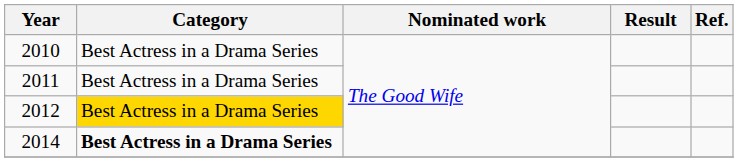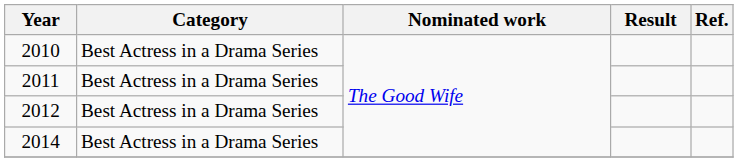(200, 111) gold background -> (200, 111) no background
(206, 141) bold -> (200, 141) normal
